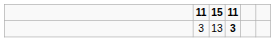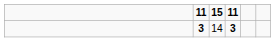(201, 28) normal -> (201, 28) bold
(217, 28) 13 -> (217, 28) 14
